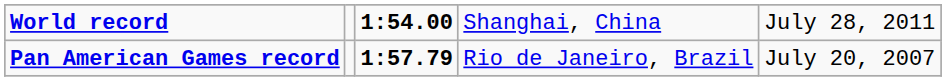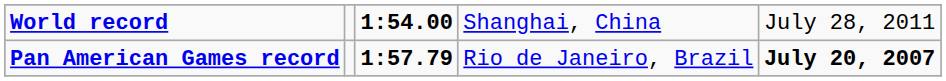(850, 59) normal -> (850, 59) bold
